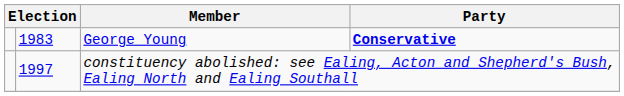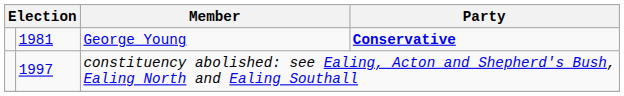(36, 40) 1983 -> (36, 40) 1981
